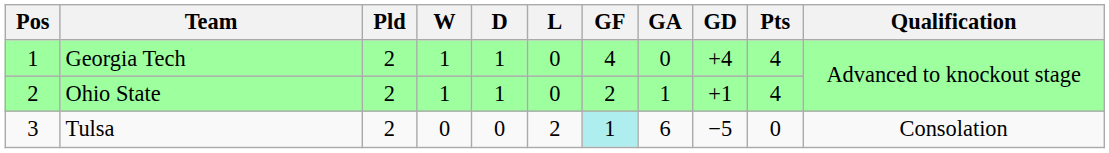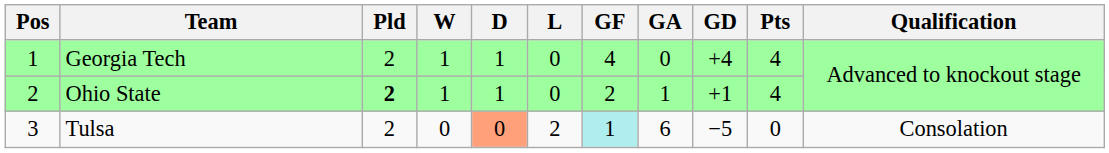(389, 93) normal -> (389, 93) bold
(500, 128) no background -> (500, 128) lightsalmon background
